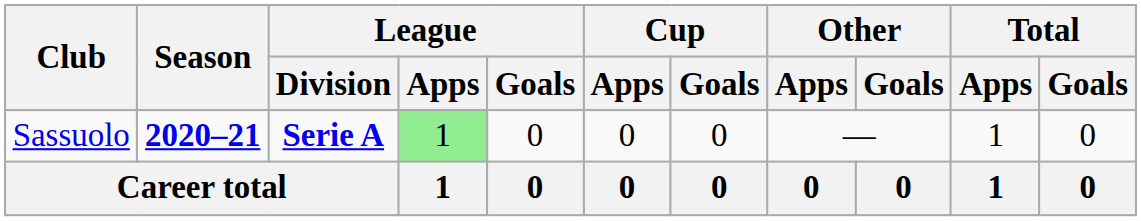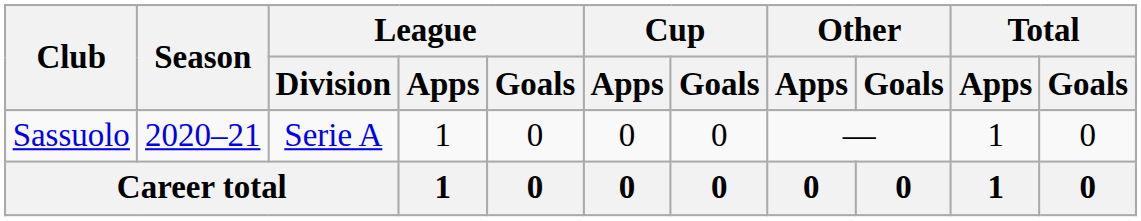(203, 135) bold -> (203, 135) normal
(333, 135) bold -> (333, 135) normal
(443, 135) lightgreen background -> (443, 135) no background
